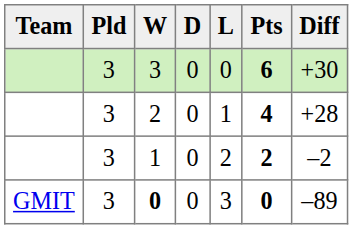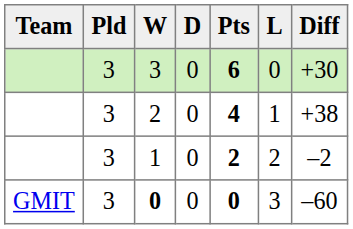columns swapped: (226, 26) <-> (267, 26)
(319, 113) +28 -> (319, 113) +38
(319, 201) –89 -> (319, 201) –60
